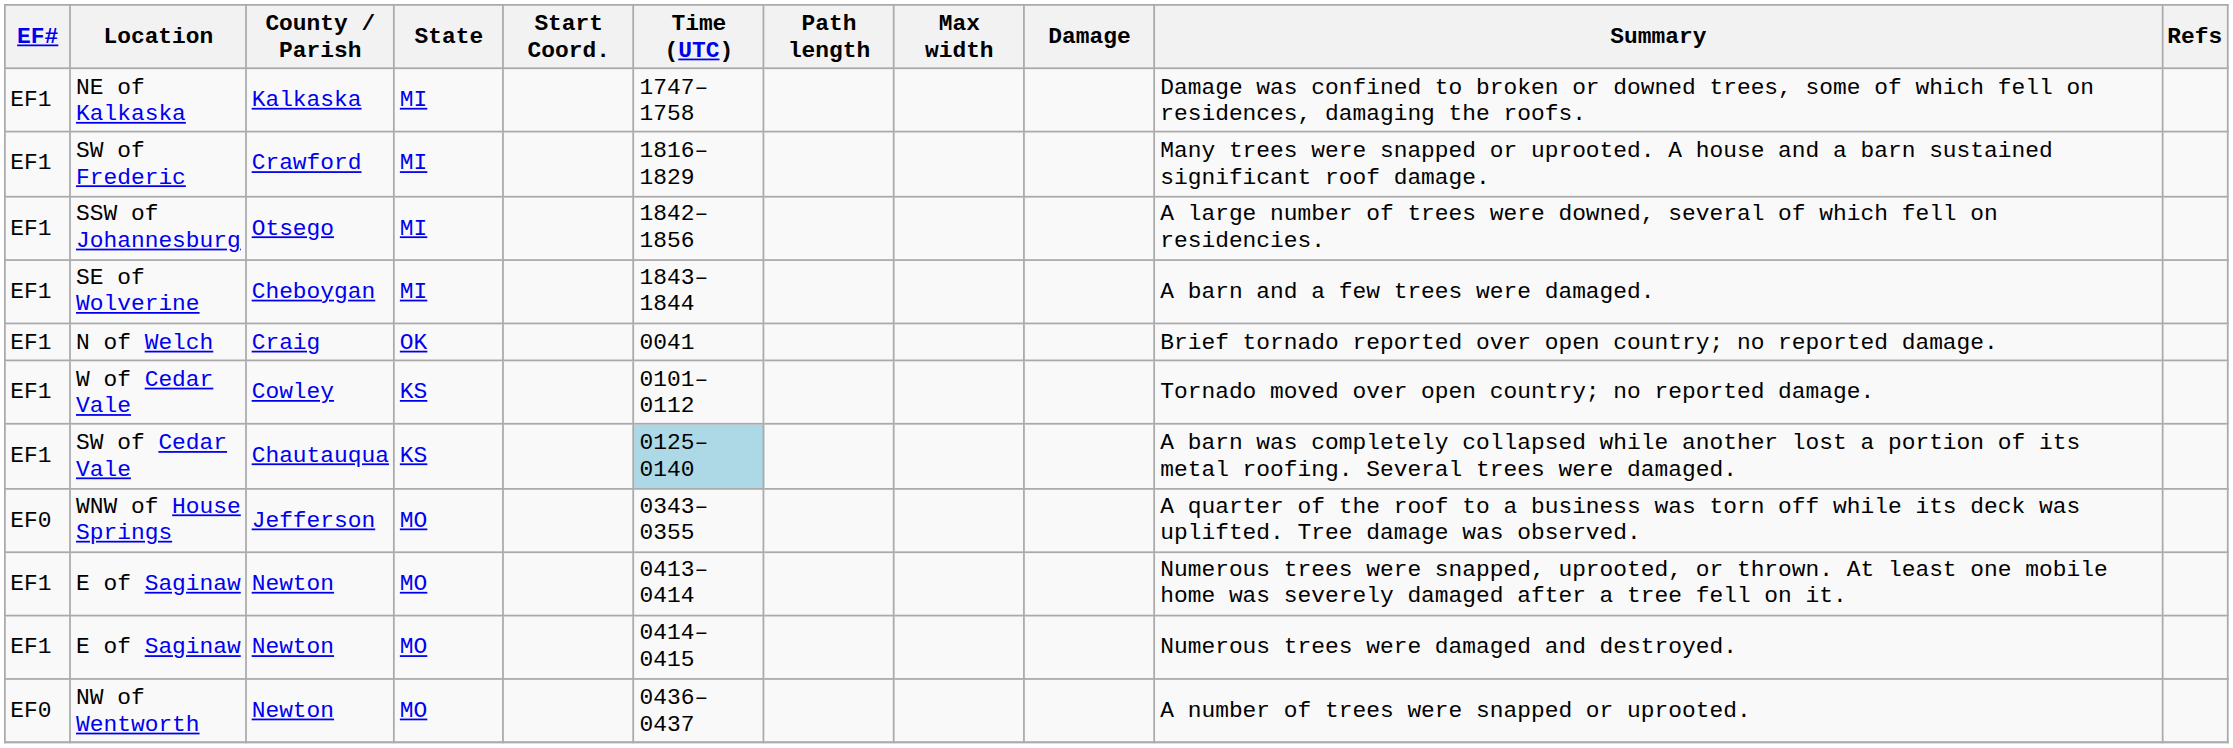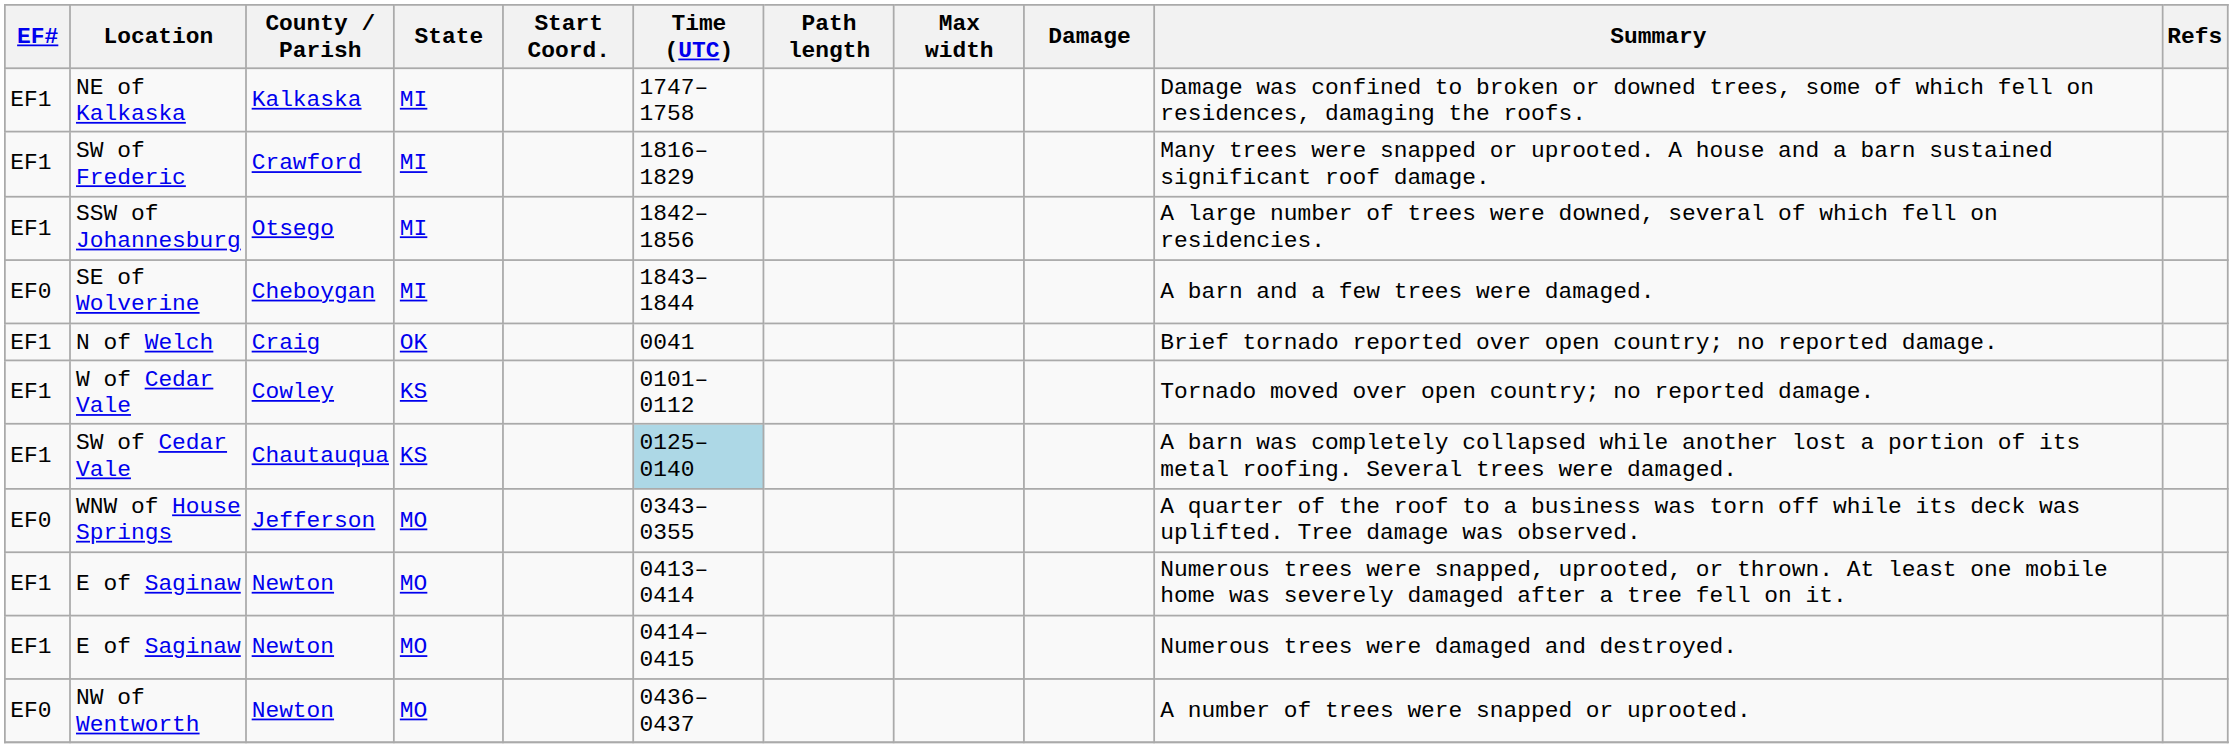(31, 291) EF1 -> (31, 291) EF0
